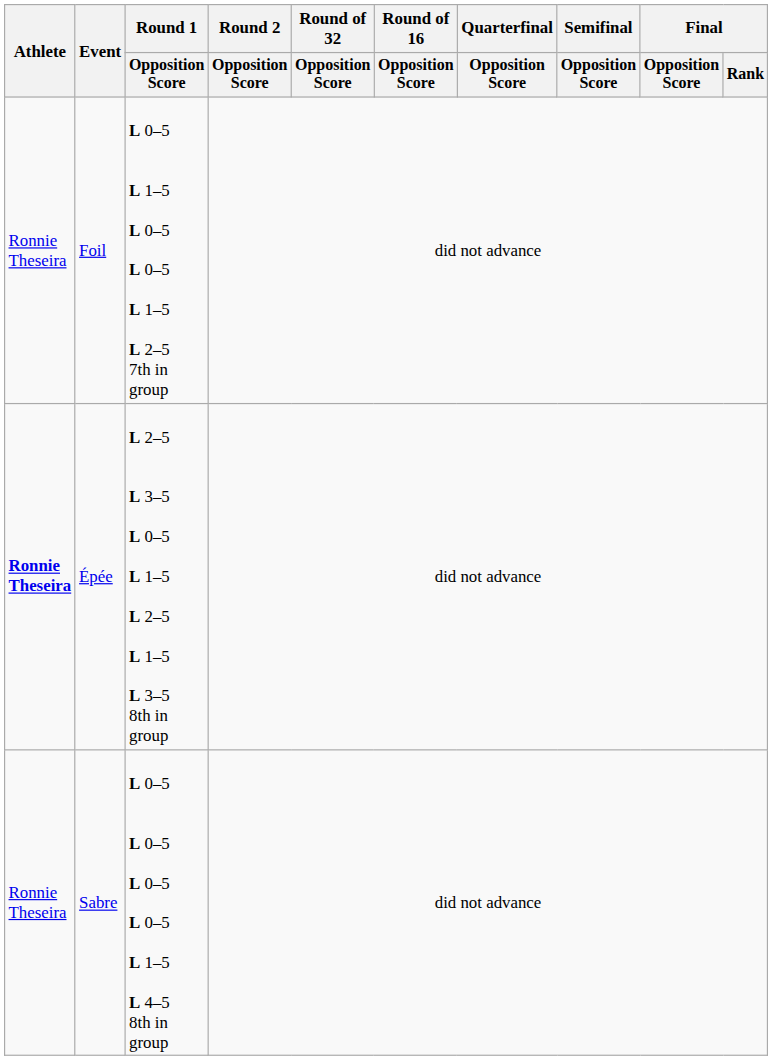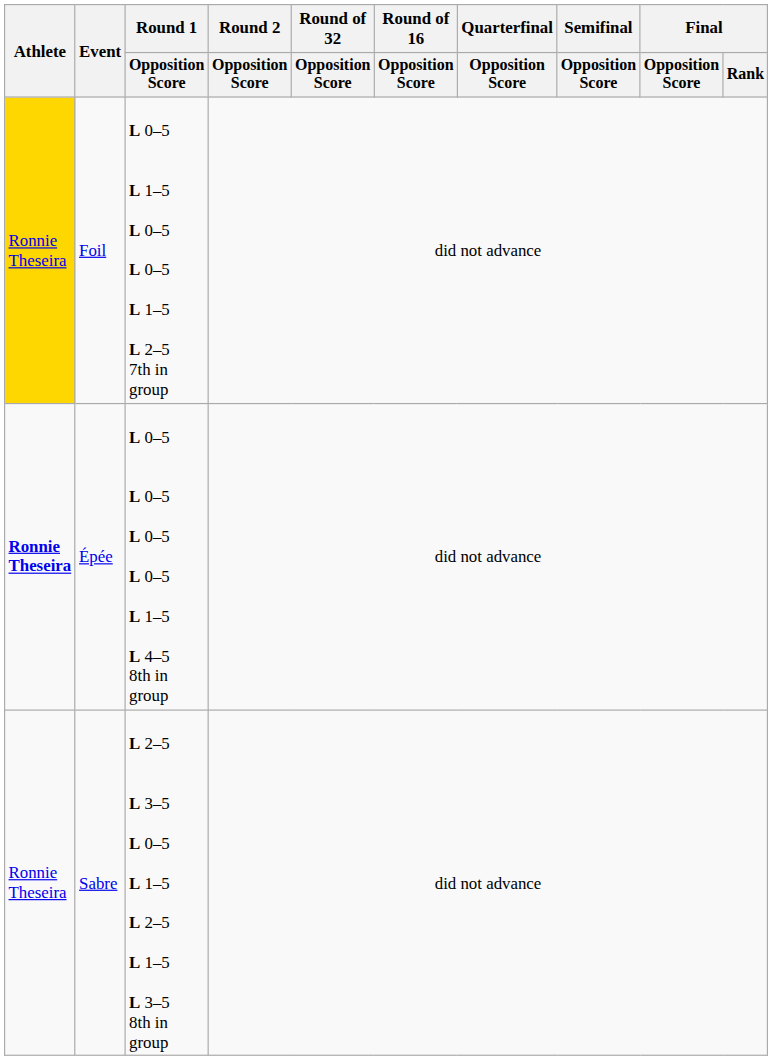(38, 250) no background -> (38, 250) gold background
(149, 586) L 2–5 L 3–5 L 0–5 L 1–5 L 2–5 L 1–5 L 3–5 8th in group -> (149, 566) L 0–5 L 0–5 L 0–5 L 0–5 L 1–5 L 4–5 8th in group
(149, 912) L 0–5 L 0–5 L 0–5 L 0–5 L 1–5 L 4–5 8th in group -> (149, 893) L 2–5 L 3–5 L 0–5 L 1–5 L 2–5 L 1–5 L 3–5 8th in group
